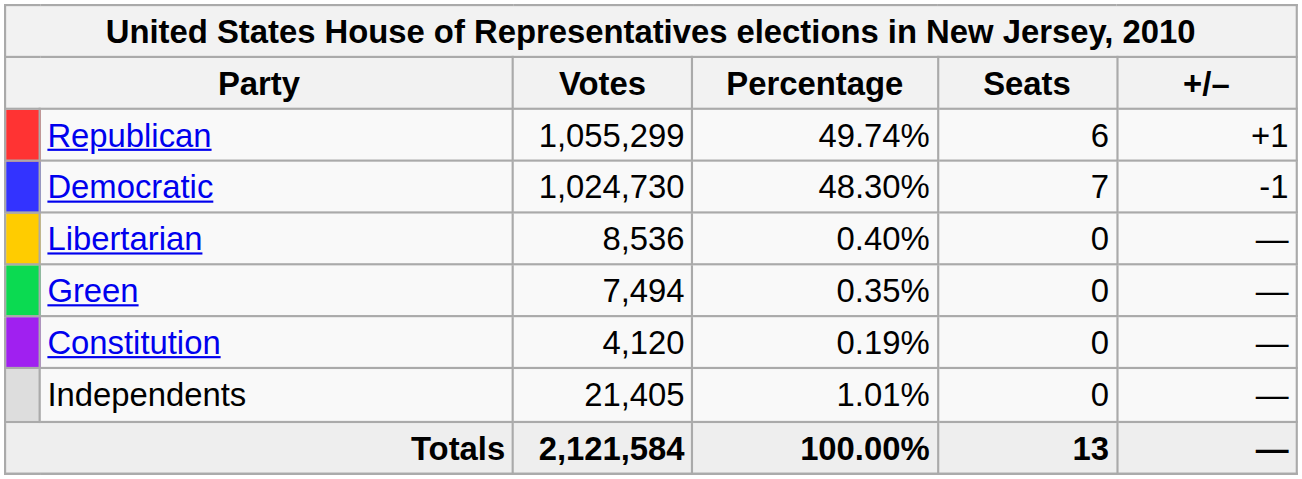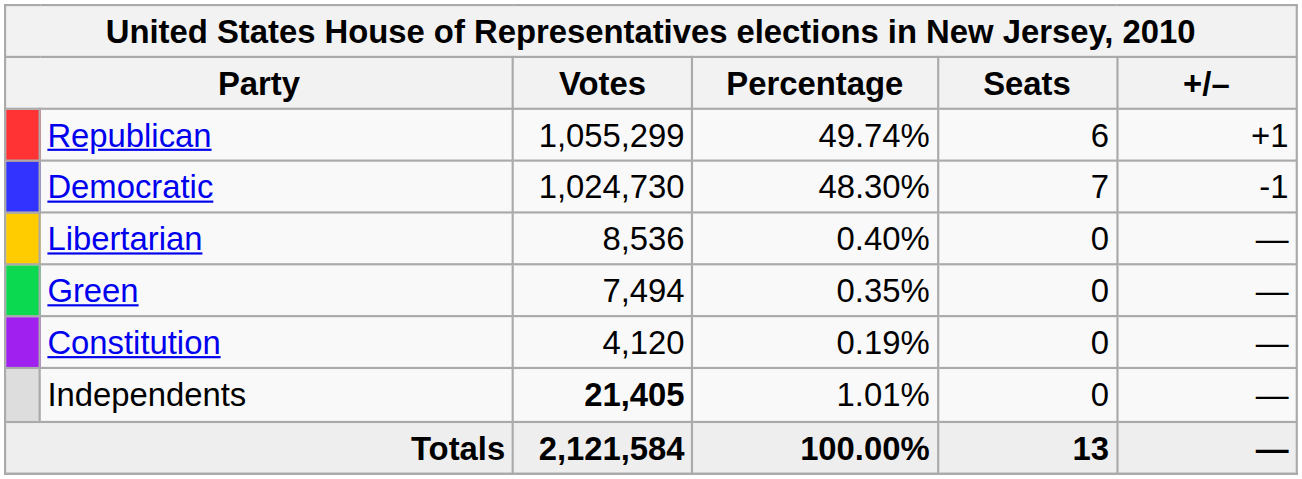(634, 395) normal -> (634, 395) bold
